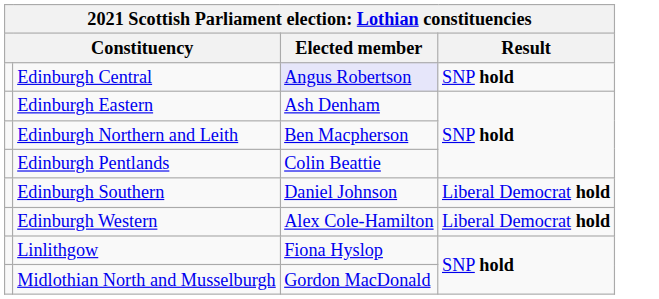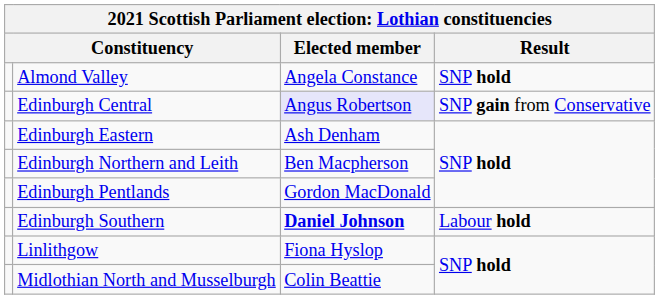+ row: (72, 76)
(478, 76) SNP hold -> (545, 105) SNP gain from Conservative
(333, 163) Colin Beattie -> (357, 192) Gordon MacDonald
(341, 192) normal -> (344, 221) bold
(526, 192) Liberal Democrat hold -> (485, 221) Labour hold
- row: (87, 221)
(357, 279) Gordon MacDonald -> (333, 279) Colin Beattie
